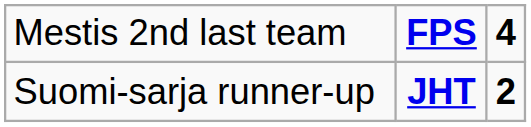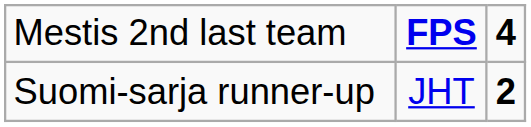(441, 90) bold -> (441, 90) normal
